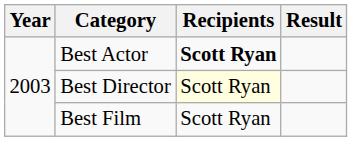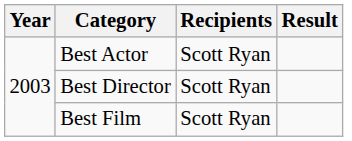(228, 53) bold -> (225, 53) normal
(225, 86) lightyellow background -> (225, 86) no background
